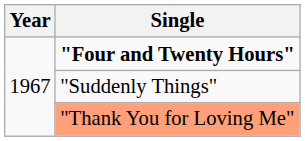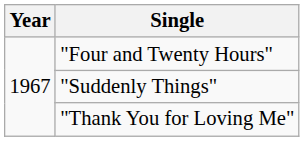(177, 53) bold -> (167, 53) normal
(177, 119) lightsalmon background -> (177, 119) no background
